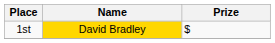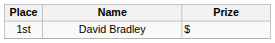(112, 30) gold background -> (112, 30) no background
